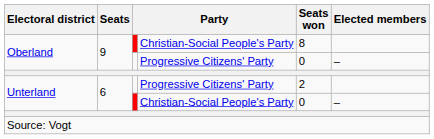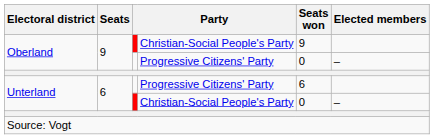(302, 43) 8 -> (302, 43) 9
(302, 84) 2 -> (302, 84) 6
